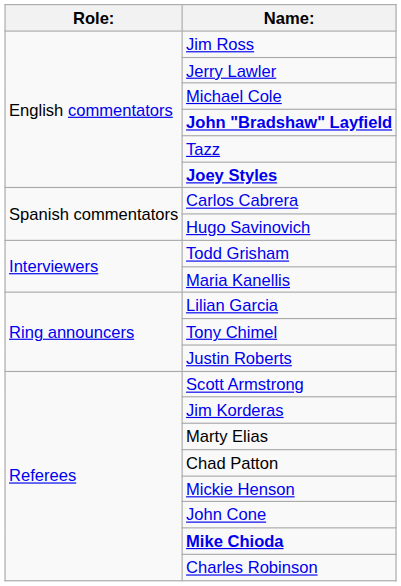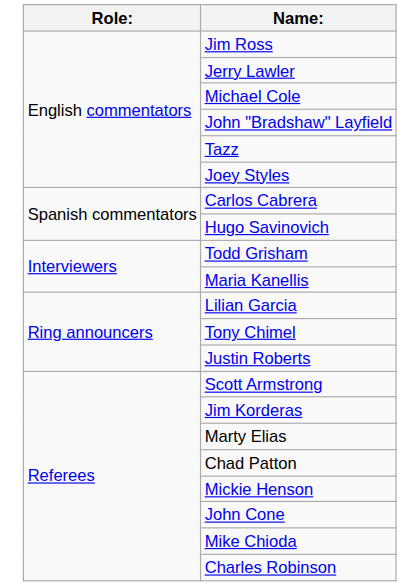(289, 123) bold -> (298, 123) normal
(232, 175) bold -> (247, 175) normal
(235, 541) bold -> (251, 541) normal
